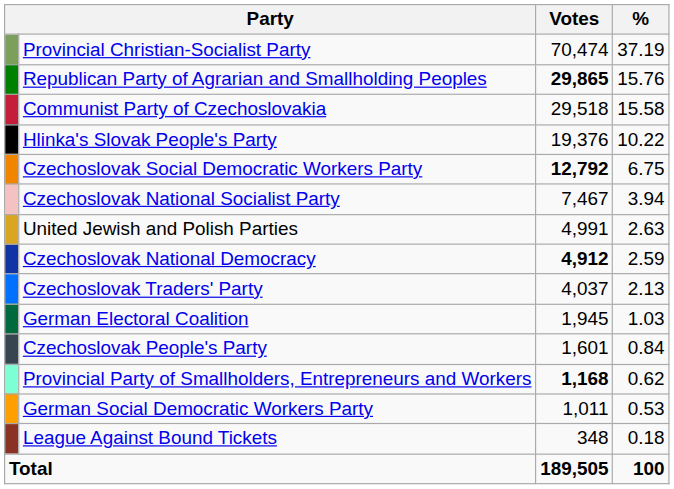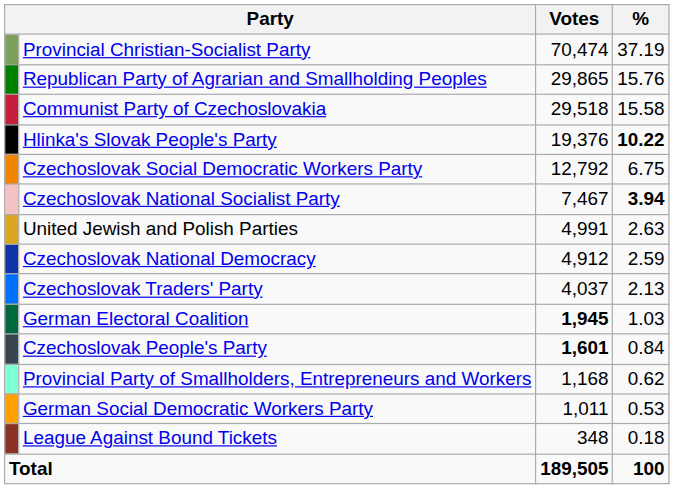(580, 79) bold -> (580, 79) normal
(641, 139) normal -> (641, 139) bold
(580, 169) bold -> (580, 169) normal
(646, 199) normal -> (646, 199) bold
(585, 259) bold -> (585, 259) normal
(585, 318) normal -> (585, 318) bold
(585, 348) normal -> (585, 348) bold
(585, 378) bold -> (585, 378) normal
